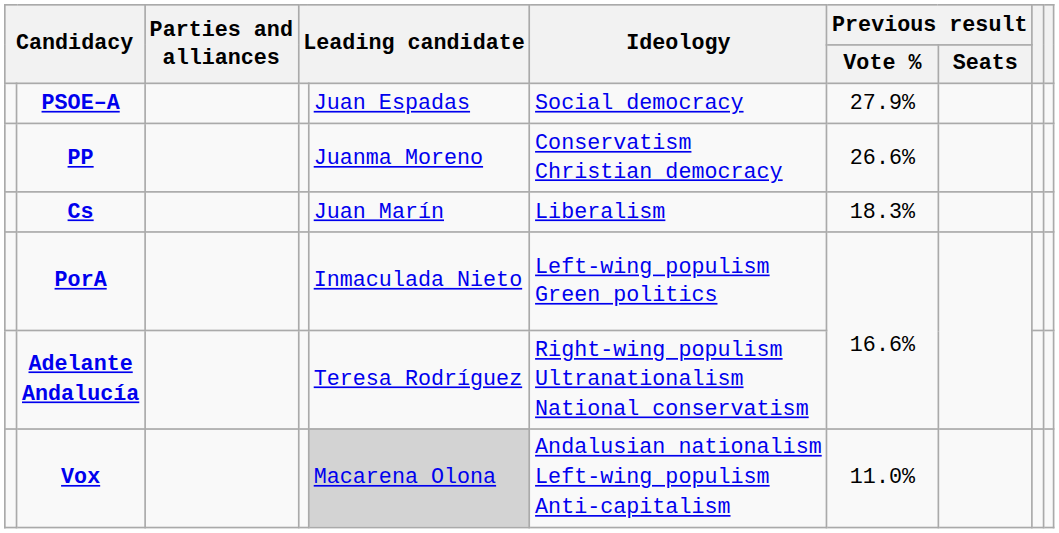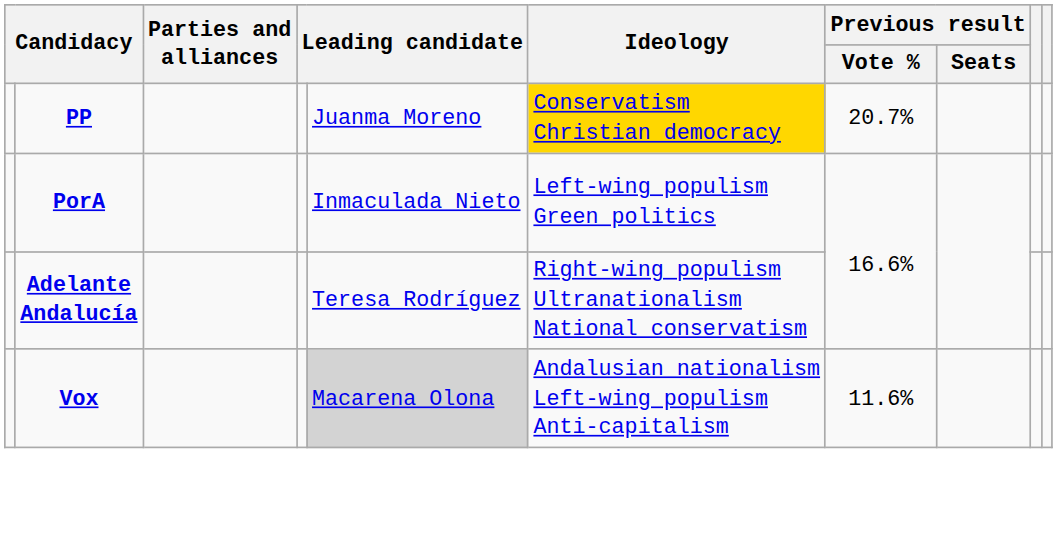- row: (81, 103)
(659, 158) no background -> (657, 118) gold background
(882, 158) 26.6% -> (881, 118) 20.7%
- row: (81, 212)
(882, 477) 11.0% -> (881, 398) 11.6%
